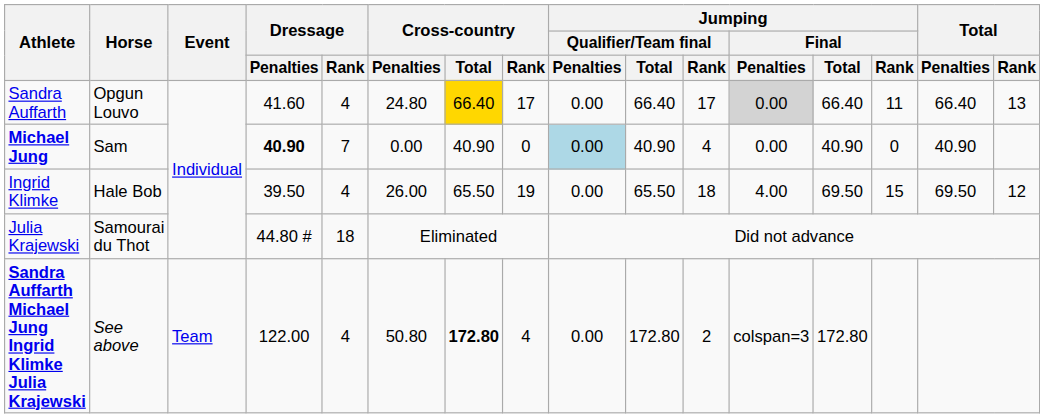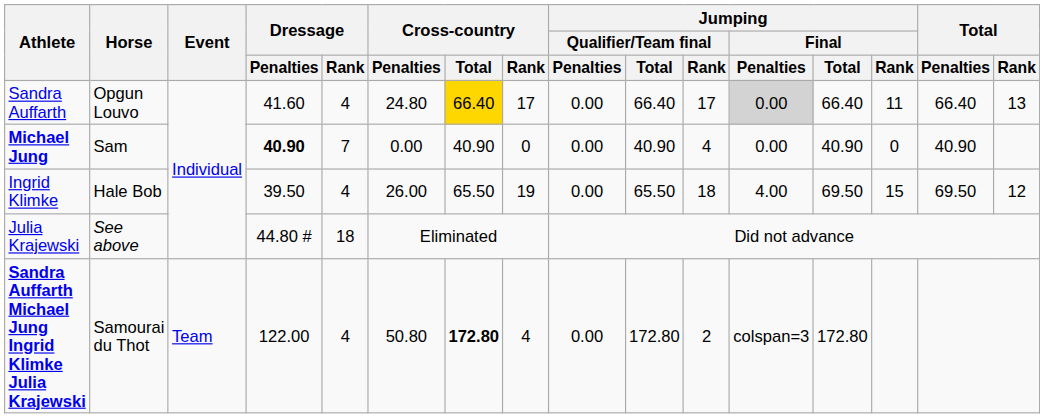(587, 147) lightblue background -> (587, 147) no background
(129, 236) Samourai du Thot -> (116, 236) See above
(116, 336) See above -> (129, 336) Samourai du Thot
